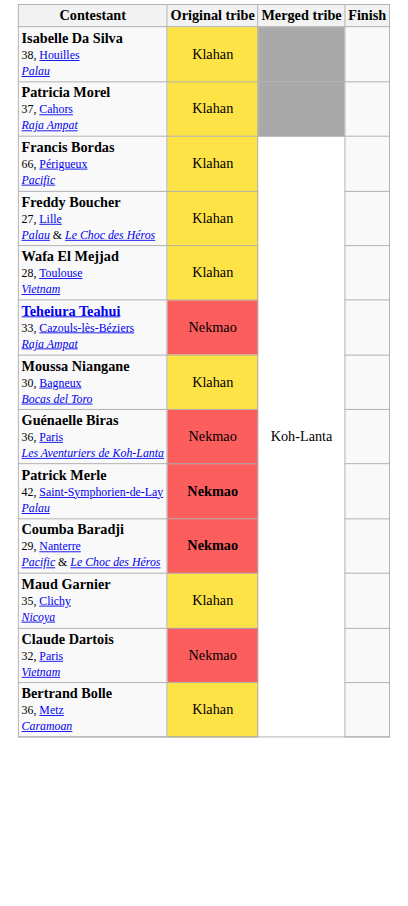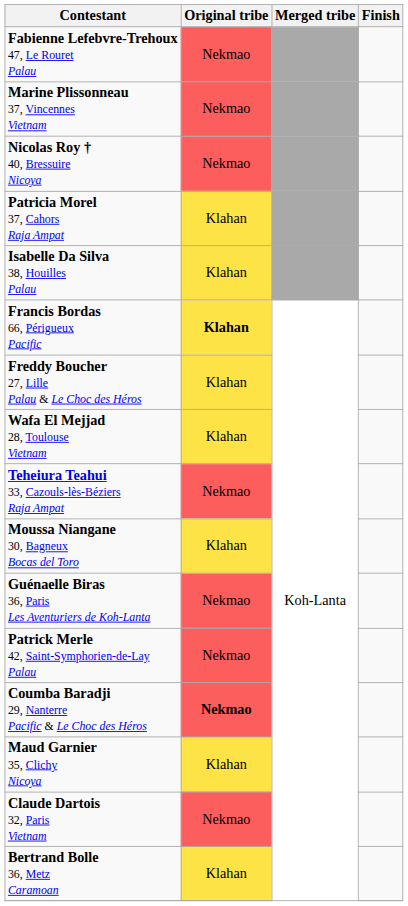+ row: (93, 54)
+ row: (68, 109)
+ row: (49, 163)
rows swapped: (72, 54) <-> (66, 109)
(213, 163) normal -> (226, 327) bold
(213, 491) bold -> (226, 655) normal
